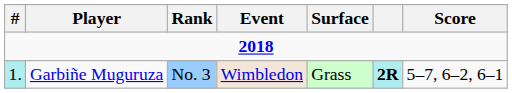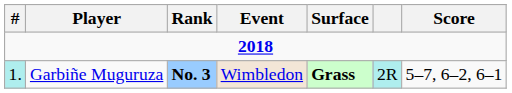(191, 74) normal -> (191, 74) bold
(331, 74) normal -> (333, 74) bold
(388, 74) bold -> (387, 74) normal
